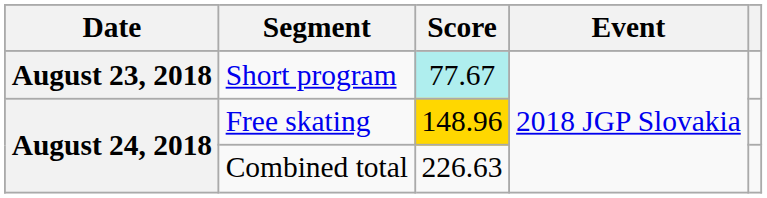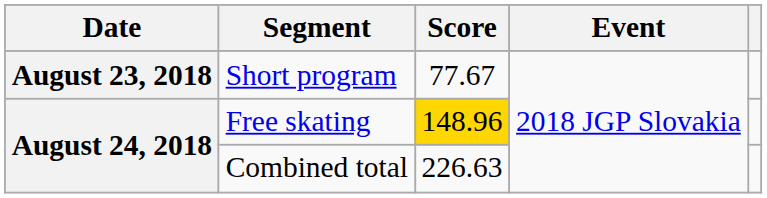(462, 74) paleturquoise background -> (462, 74) no background
